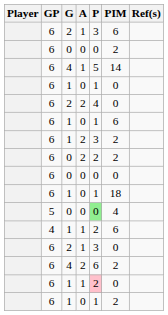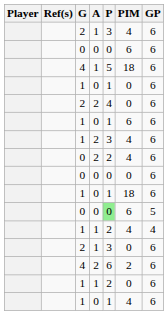columns swapped: (52, 13) <-> (146, 13)
(116, 31) 6 -> (129, 31) 4
(116, 49) 2 -> (129, 49) 6
(116, 67) 14 -> (129, 67) 18
(116, 139) 2 -> (129, 139) 4
(116, 157) 2 -> (129, 157) 4
(116, 211) 4 -> (129, 211) 6
(116, 229) 6 -> (129, 229) 4
(96, 283) pink background -> (109, 283) no background
(116, 301) 2 -> (129, 301) 4
